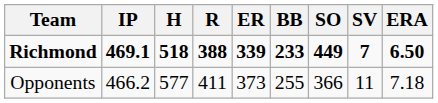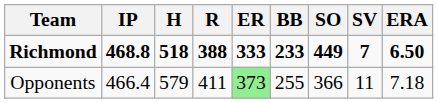(128, 51) 469.1 -> (128, 51) 468.8
(251, 51) 339 -> (251, 51) 333
(128, 82) 466.2 -> (128, 82) 466.4
(174, 82) 577 -> (174, 82) 579
(251, 82) no background -> (251, 82) lightgreen background
